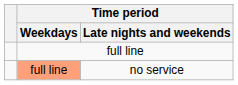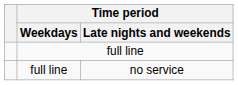(49, 70) lightsalmon background -> (49, 70) no background
